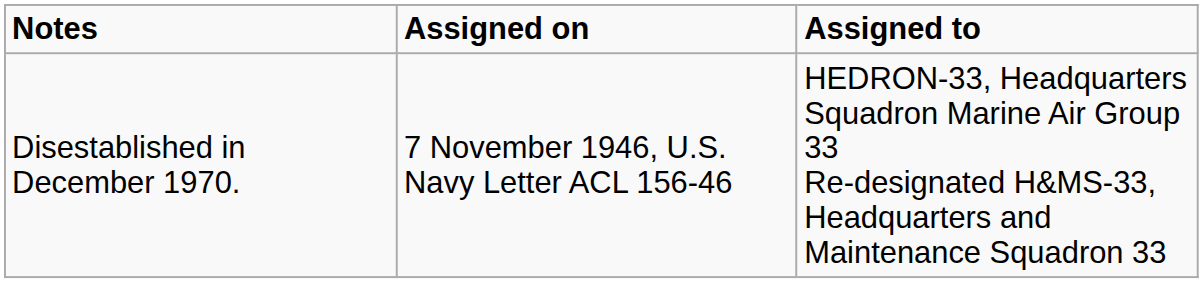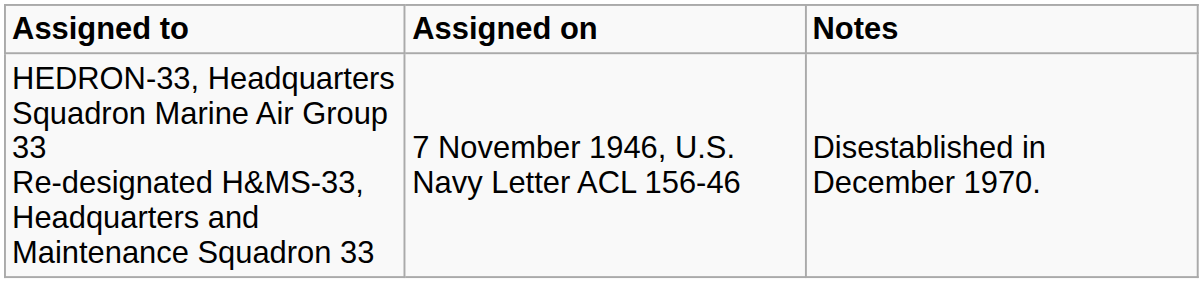columns swapped: (893, 28) <-> (55, 28)
